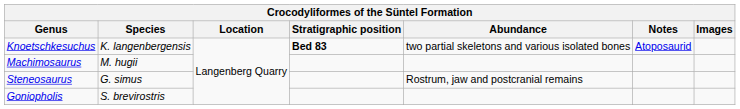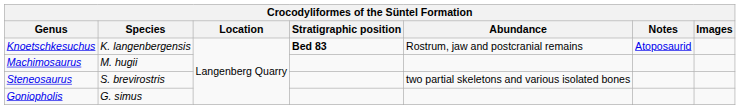(518, 46) two partial skeletons and various isolated bones -> (494, 46) Rostrum, jaw and postcranial remains
(121, 79) G. simus -> (133, 79) S. brevirostris
(494, 79) Rostrum, jaw and postcranial remains -> (518, 79) two partial skeletons and various isolated bones
(133, 96) S. brevirostris -> (121, 96) G. simus
